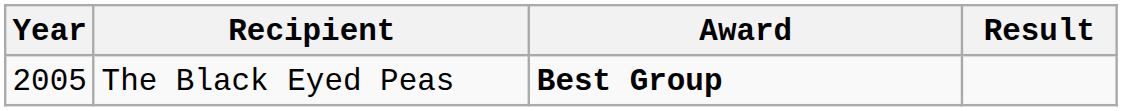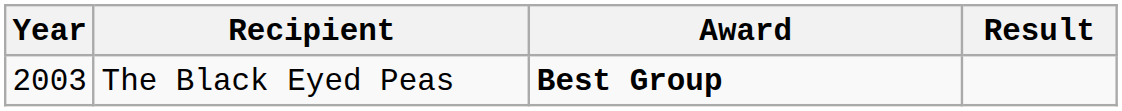(50, 81) 2005 -> (50, 81) 2003
